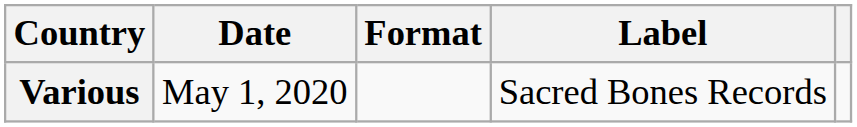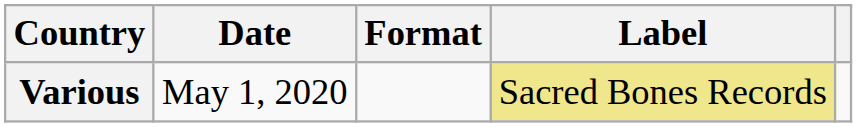(663, 91) no background -> (663, 91) khaki background
